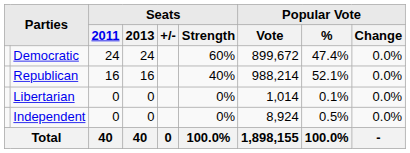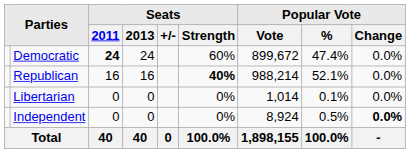(112, 55) normal -> (112, 55) bold
(222, 76) normal -> (222, 76) bold
(387, 117) normal -> (387, 117) bold
